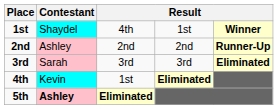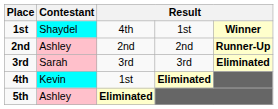(57, 96) bold -> (55, 96) normal
